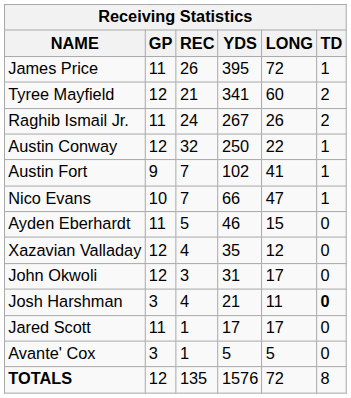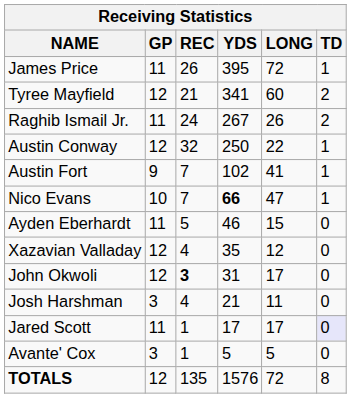(231, 198) normal -> (231, 198) bold
(185, 276) normal -> (185, 276) bold
(325, 302) bold -> (325, 302) normal
(325, 328) no background -> (325, 328) lavender background
